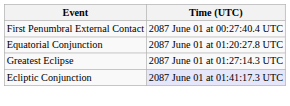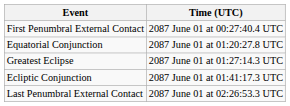(216, 77) lavender background -> (216, 77) no background
+ row: (75, 93)
